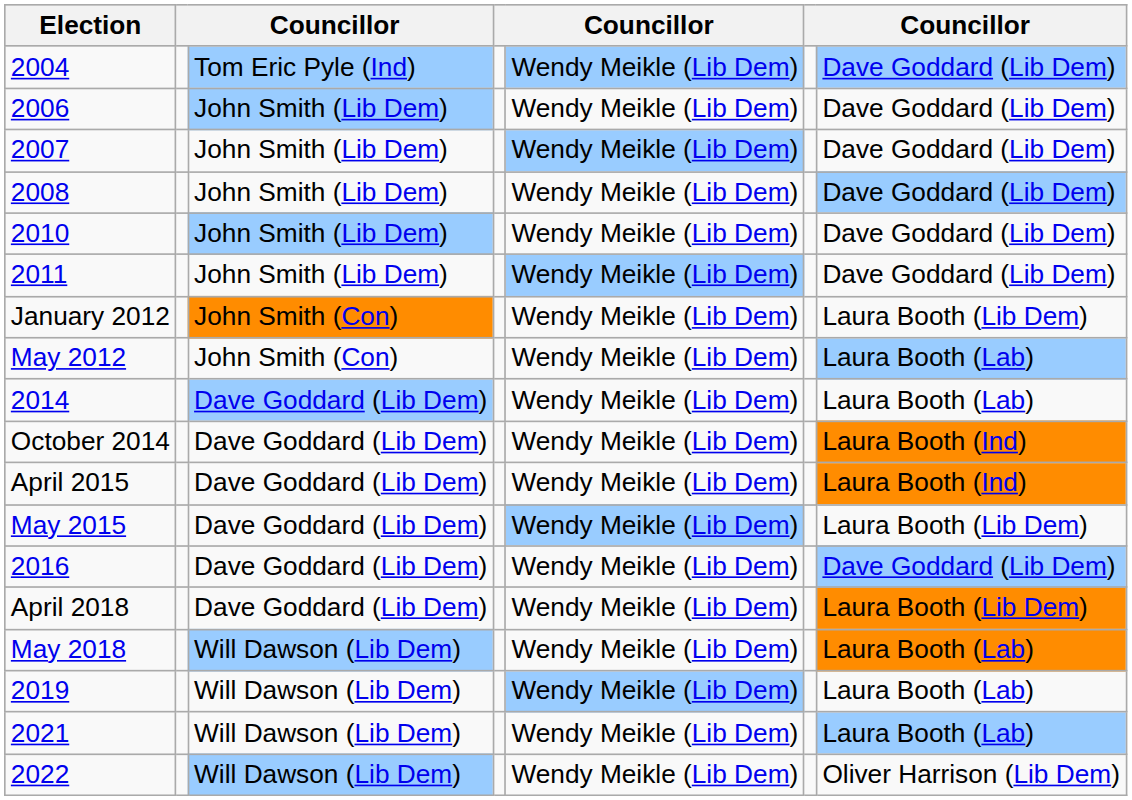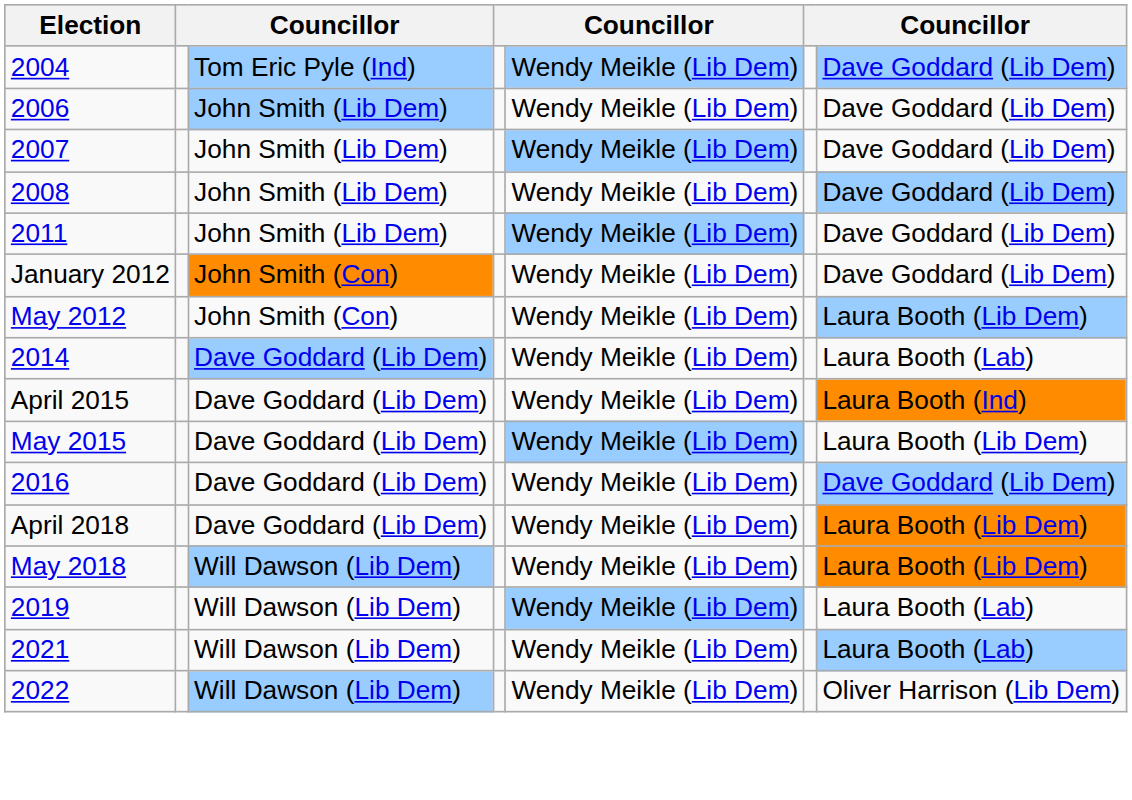- row: (40, 233)
(955, 316) Laura Booth (Lib Dem) -> (969, 274) Dave Goddard (Lib Dem)
(928, 358) Laura Booth (Lab) -> (955, 316) Laura Booth (Lib Dem)
- row: (90, 441)
(928, 649) Laura Booth (Lab) -> (955, 566) Laura Booth (Lib Dem)
